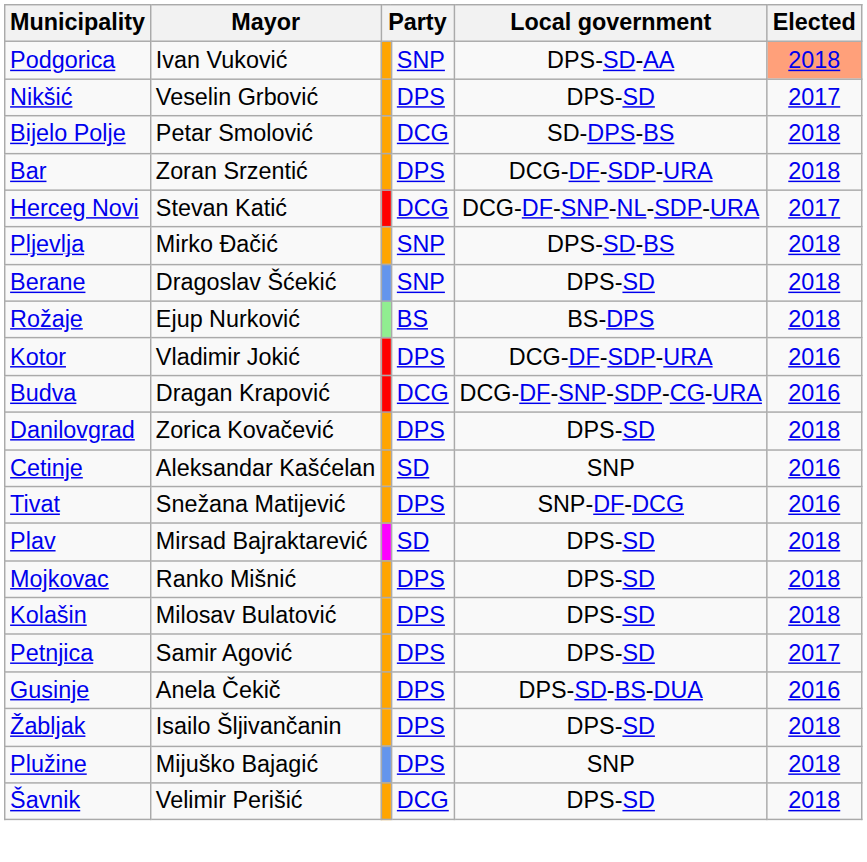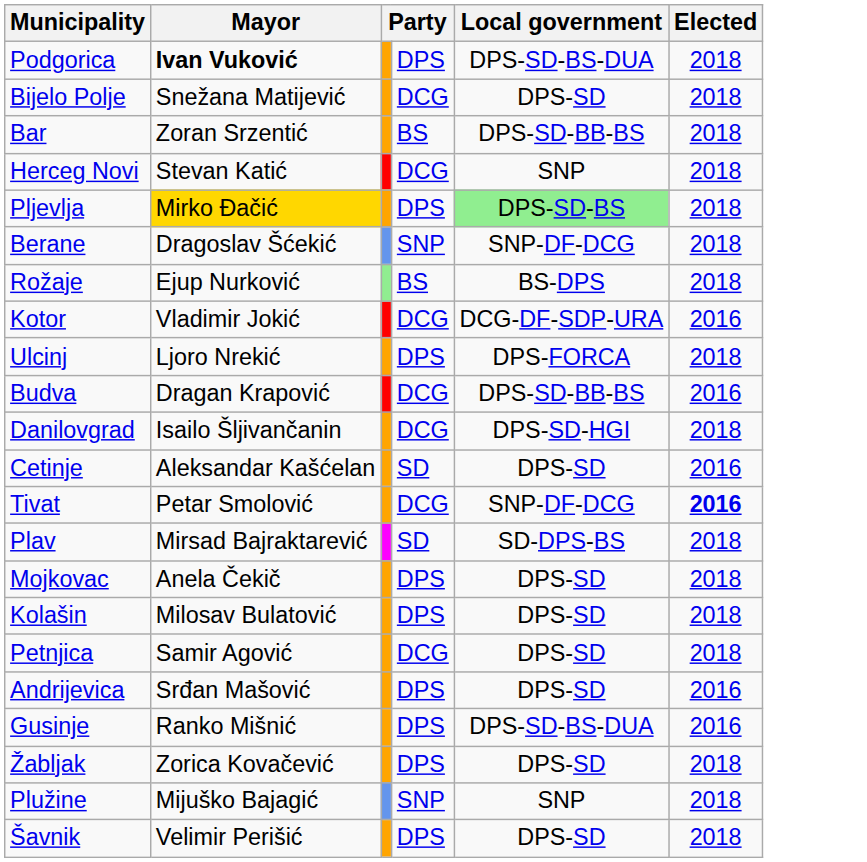(222, 60) normal -> (227, 60) bold
(421, 60) SNP -> (421, 60) DPS
(611, 60) DPS-SD-AA -> (561, 60) DPS-SD-BS-DUA
(814, 60) lightsalmon background -> (716, 60) no background
- row: (41, 97)
(234, 134) Petar Smolović -> (251, 97) Snežana Matijević
(611, 134) SD-DPS-BS -> (561, 97) DPS-SD
(421, 171) DPS -> (412, 134) BS
(611, 171) DCG-DF-SDP-URA -> (561, 134) DPS-SD-BB-BS
(611, 208) DCG-DF-SNP-NL-SDP-URA -> (561, 171) SNP
(814, 208) 2017 -> (716, 171) 2018
(217, 245) no background -> (217, 208) gold background
(421, 245) SNP -> (421, 208) DPS
(611, 245) no background -> (561, 208) lightgreen background
(611, 282) DPS-SD -> (561, 245) SNP-DF-DCG
(421, 356) DPS -> (423, 319) DCG
+ row: (39, 356)
(611, 393) DCG-DF-SNP-SDP-CG-URA -> (561, 393) DPS-SD-BB-BS
(245, 430) Zorica Kovačević -> (249, 430) Isailo Šljivančanin
(421, 430) DPS -> (423, 430) DCG
(611, 430) DPS-SD -> (561, 430) DPS-SD-HGI
(611, 467) SNP -> (561, 467) DPS-SD
(251, 504) Snežana Matijević -> (234, 504) Petar Smolović
(421, 504) DPS -> (423, 504) DCG
(814, 504) normal -> (716, 504) bold
(611, 541) DPS-SD -> (561, 541) SD-DPS-BS
(226, 578) Ranko Mišnić -> (218, 578) Anela Čekič
(421, 652) DPS -> (423, 652) DCG
(814, 652) 2017 -> (716, 652) 2018
+ row: (67, 689)
(218, 689) Anela Čekič -> (226, 726) Ranko Mišnić
(249, 726) Isailo Šljivančanin -> (245, 763) Zorica Kovačević
(421, 763) DPS -> (421, 801) SNP
(423, 801) DCG -> (421, 838) DPS
